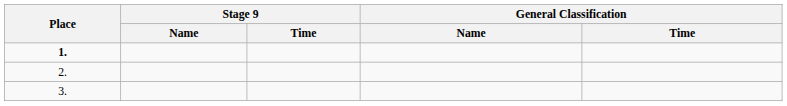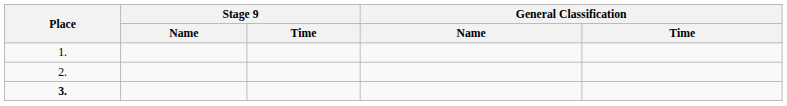(63, 52) bold -> (63, 52) normal
(63, 91) normal -> (63, 91) bold
